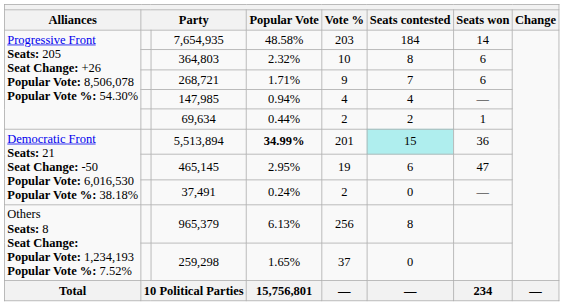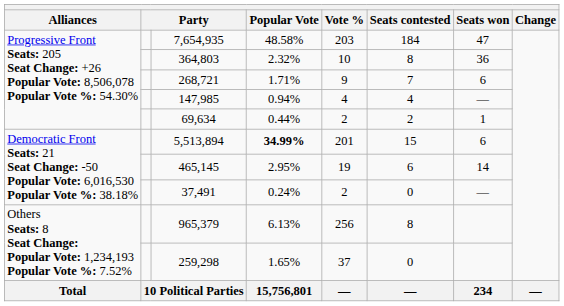(483, 39) 14 -> (483, 39) 47
(483, 59) 6 -> (483, 59) 36
(410, 141) paleturquoise background -> (410, 141) no background
(483, 141) 36 -> (483, 141) 6
(483, 166) 47 -> (483, 166) 14
